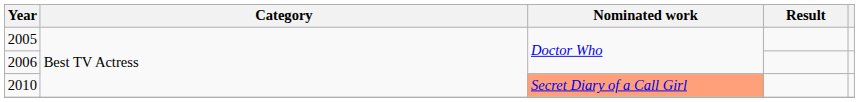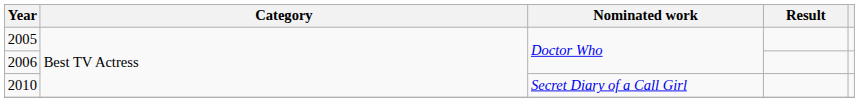(609, 85) lightsalmon background -> (609, 85) no background
